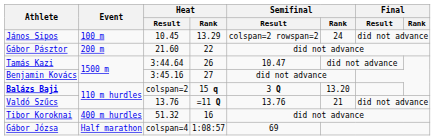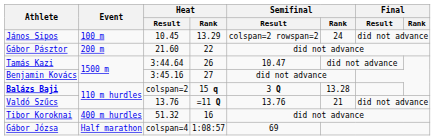(338, 89) 13.20 -> (338, 89) 13.28
